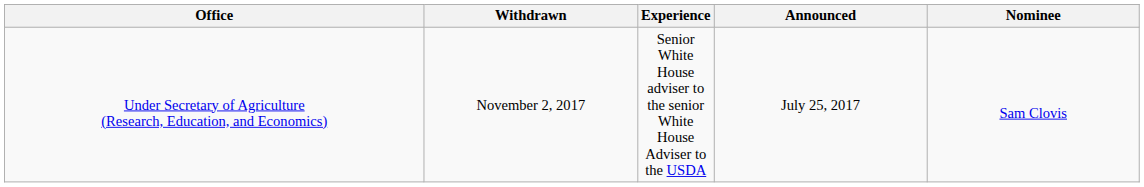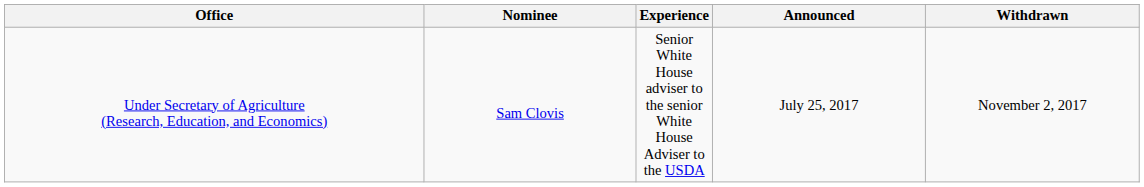columns swapped: (1033, 16) <-> (531, 16)
